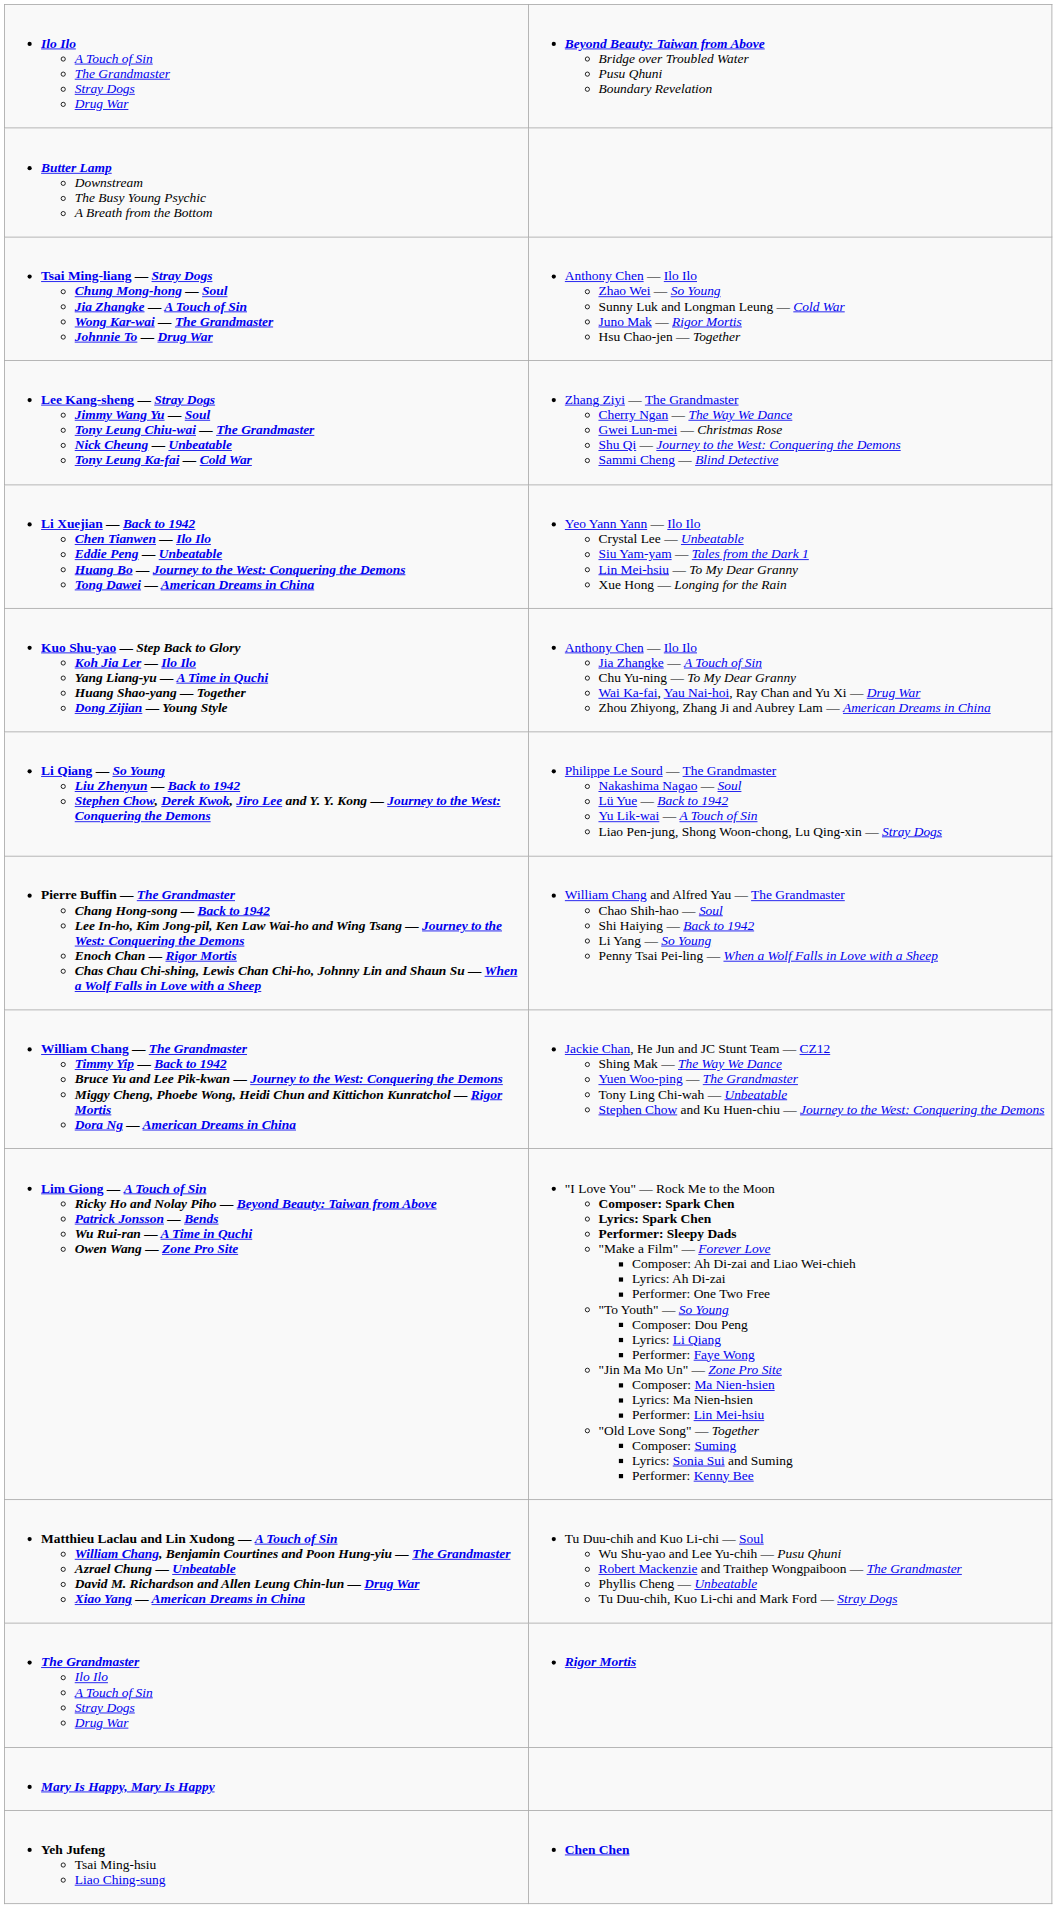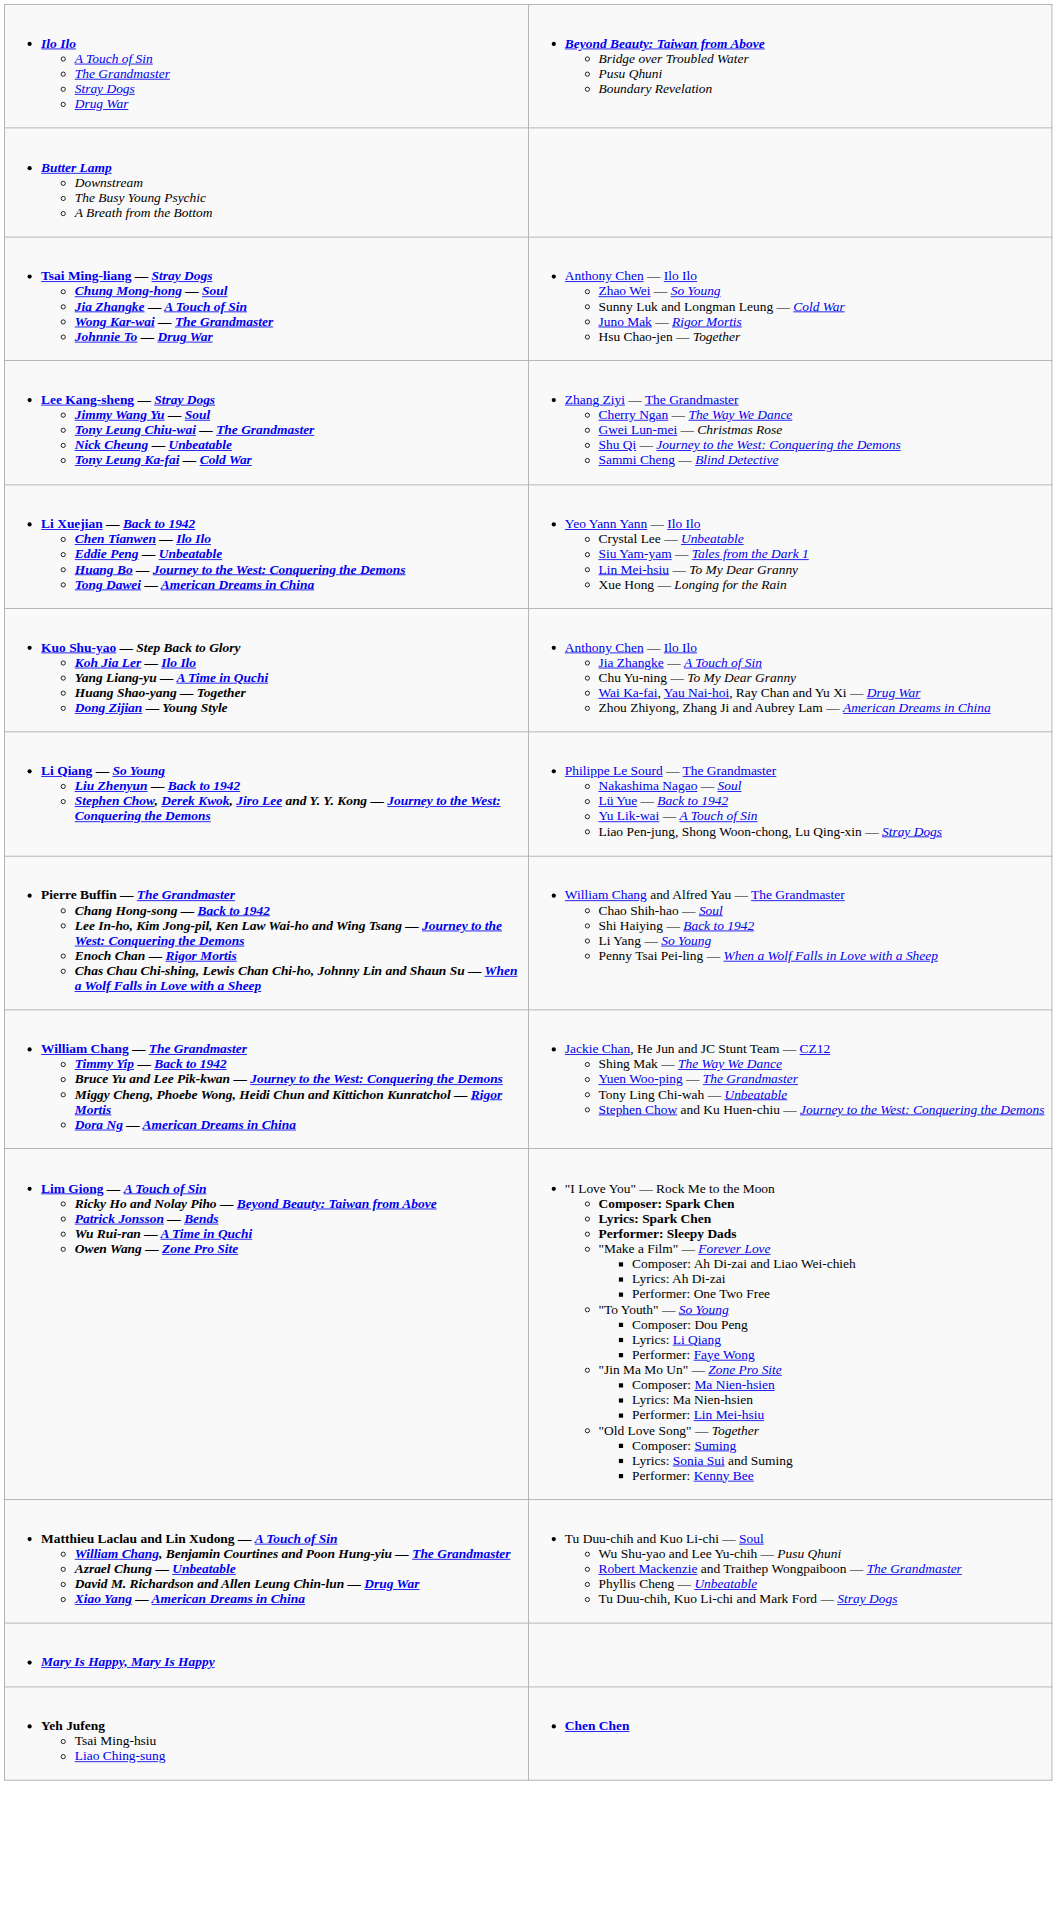- row: (266, 1693)
